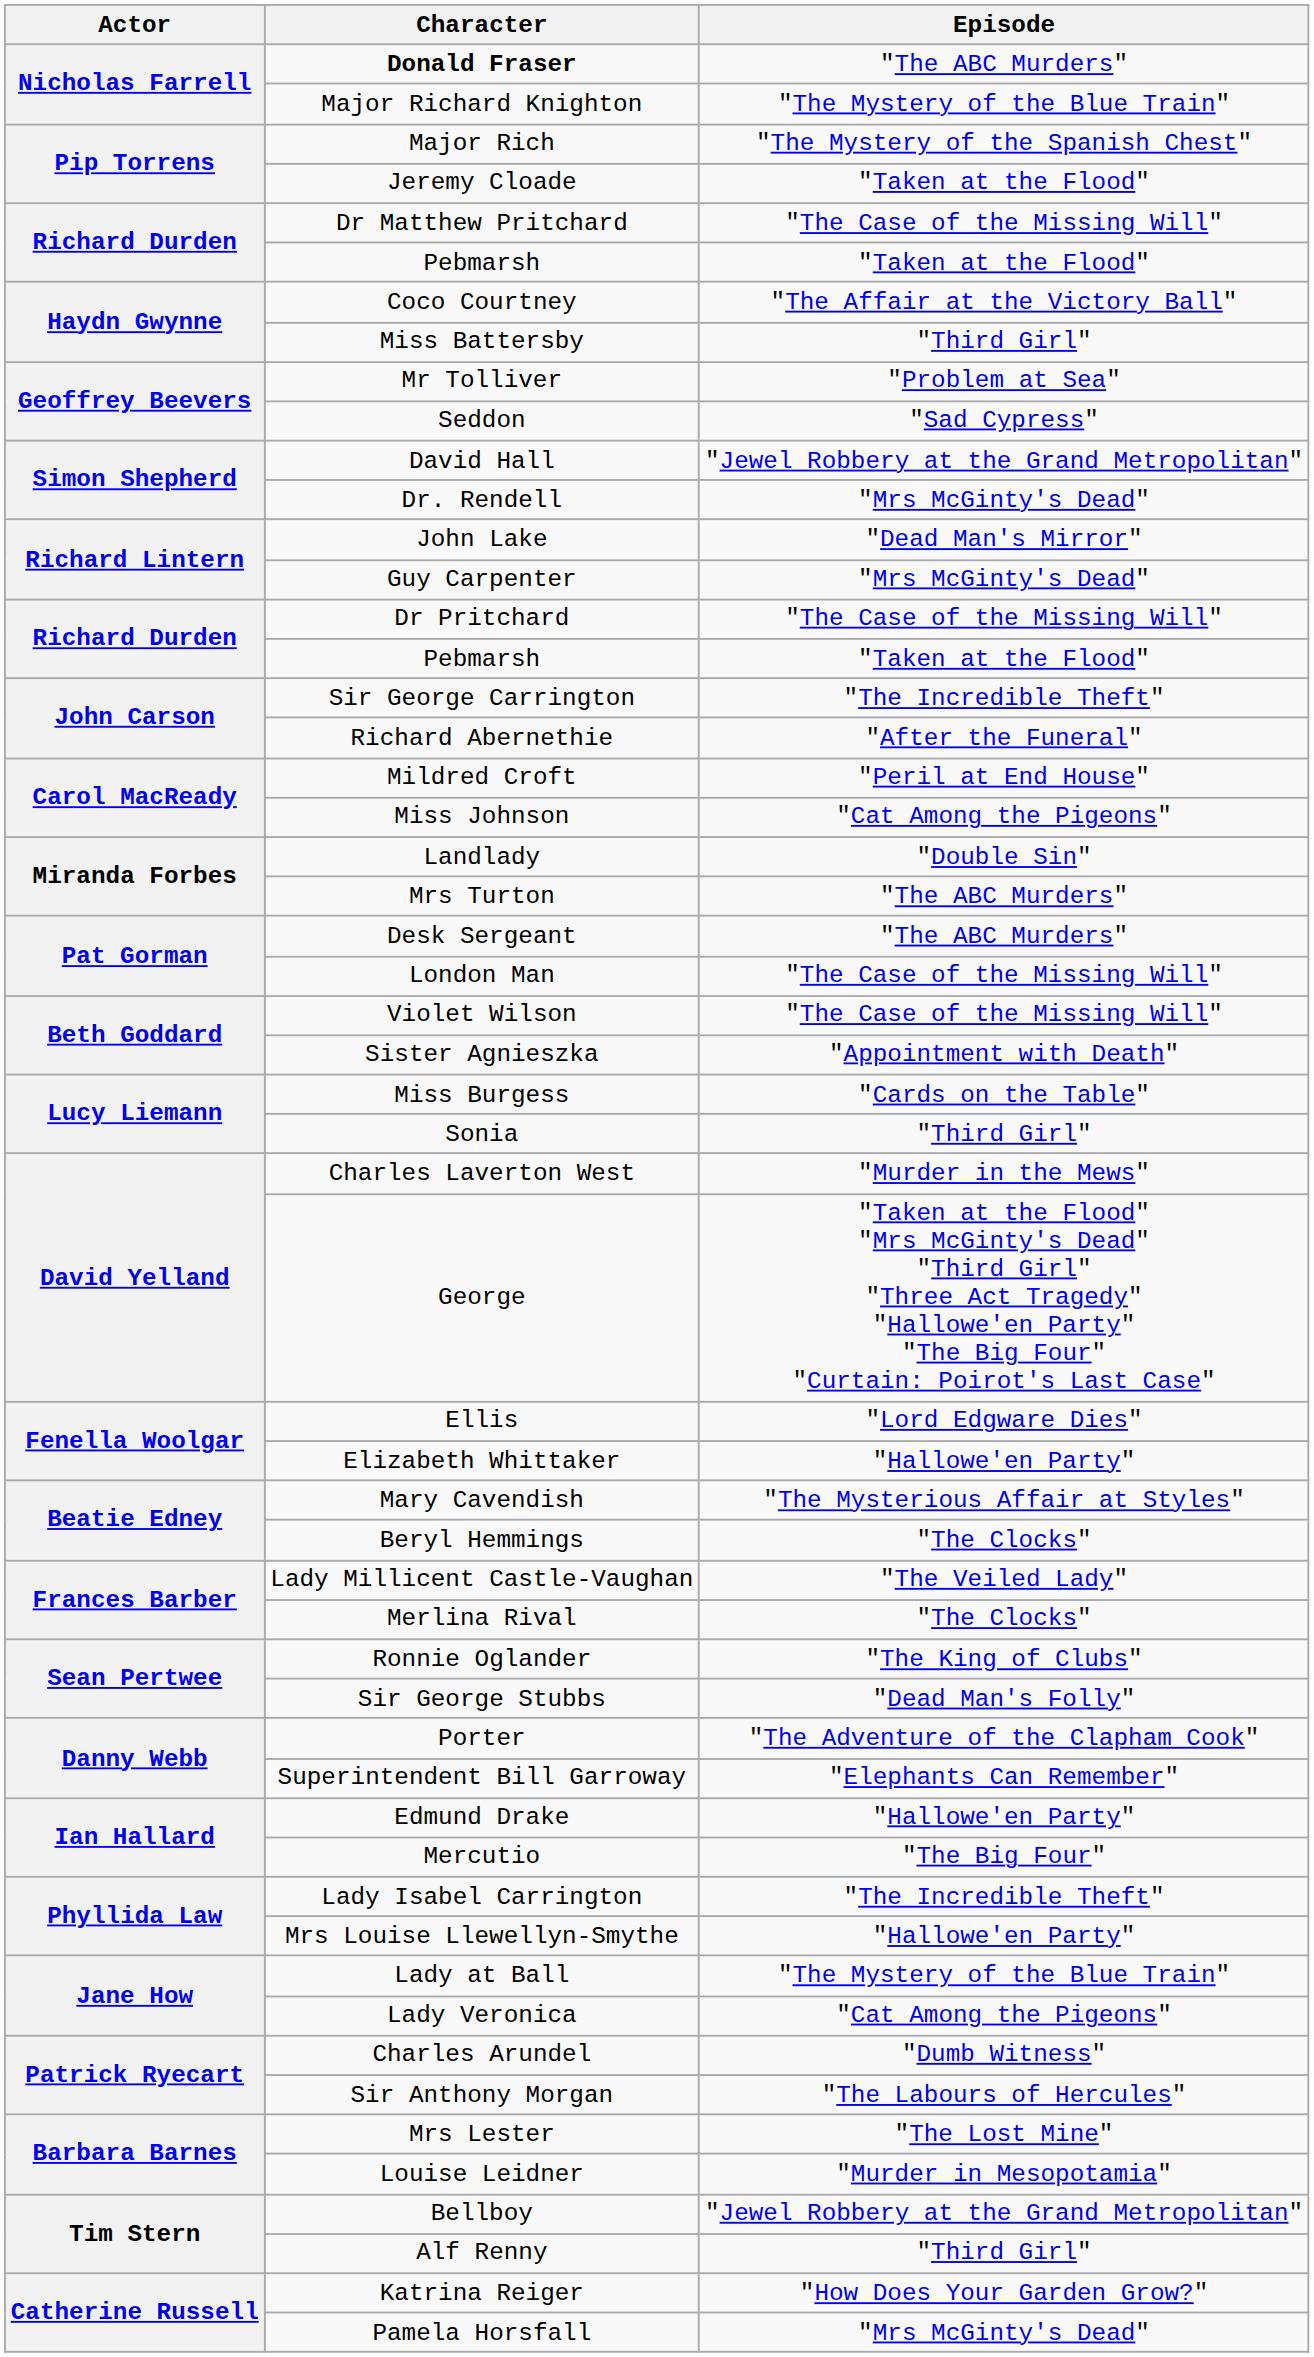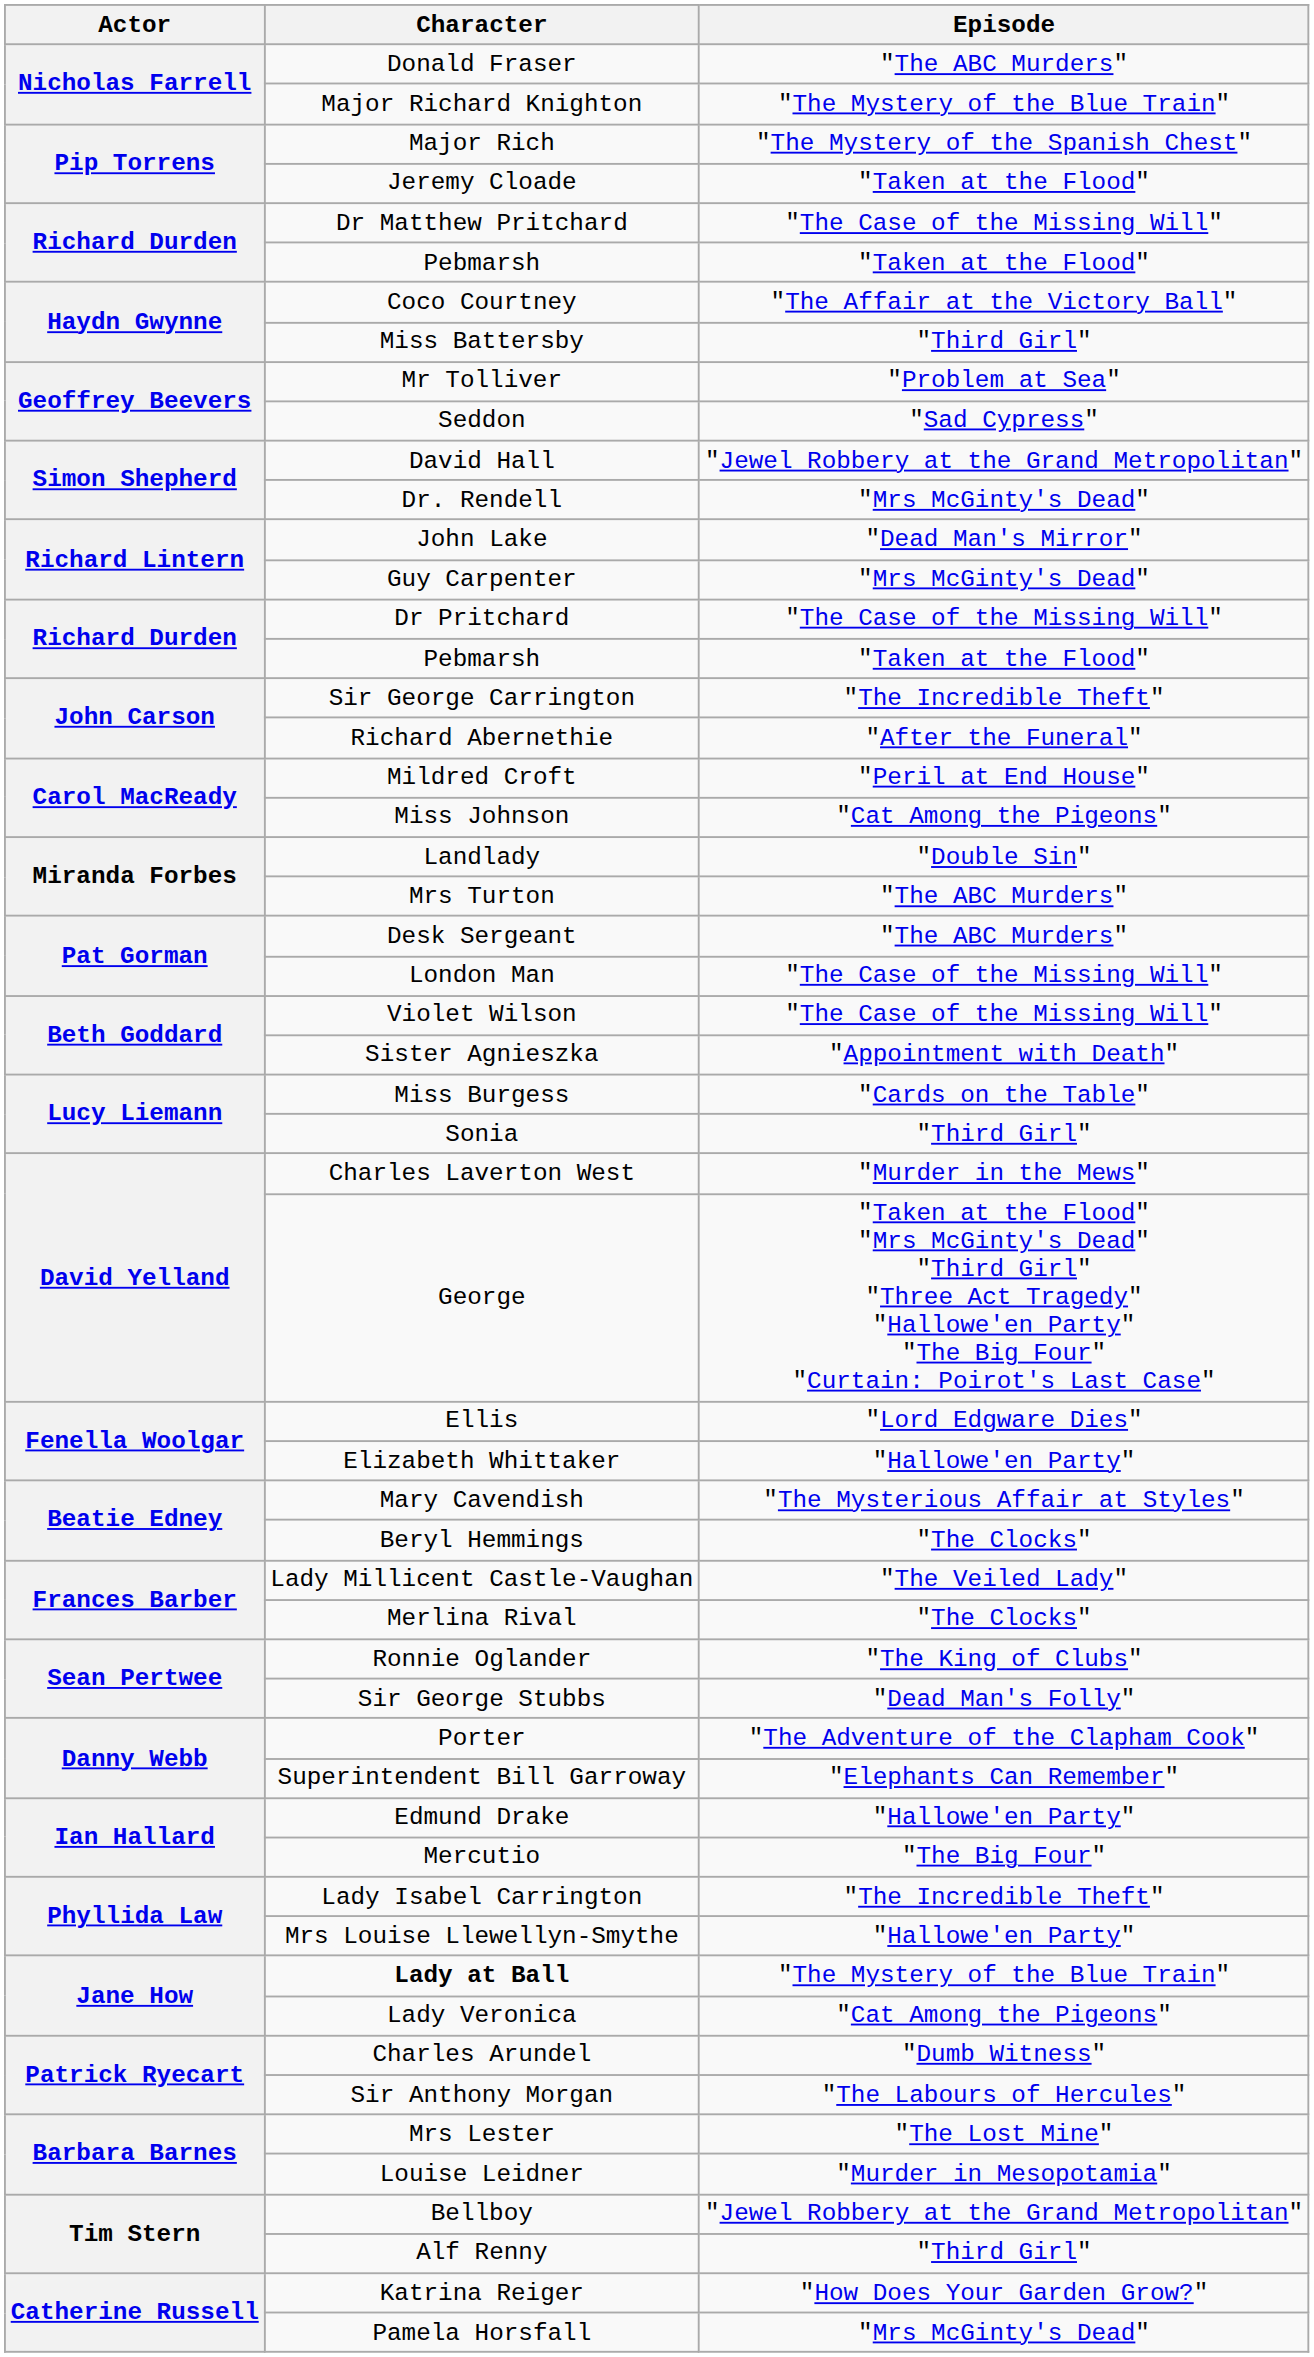(482, 64) bold -> (482, 64) normal
(482, 1976) normal -> (482, 1976) bold
